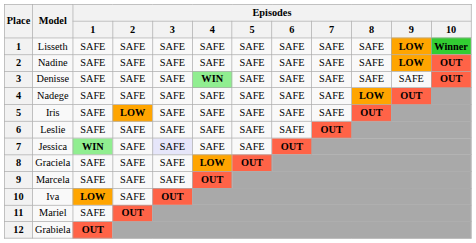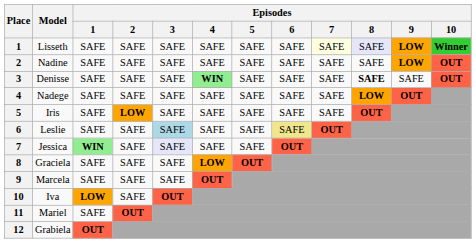(332, 45) no background -> (332, 45) lightyellow background
(372, 45) no background -> (372, 45) lavender background
(372, 79) normal -> (372, 79) bold
(172, 129) no background -> (172, 129) lightblue background
(292, 129) no background -> (292, 129) khaki background
